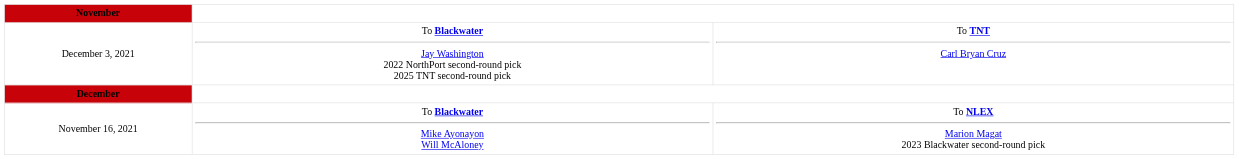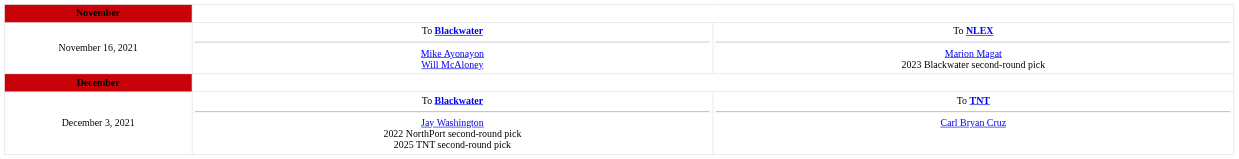rows swapped: (98, 128) <-> (98, 53)
